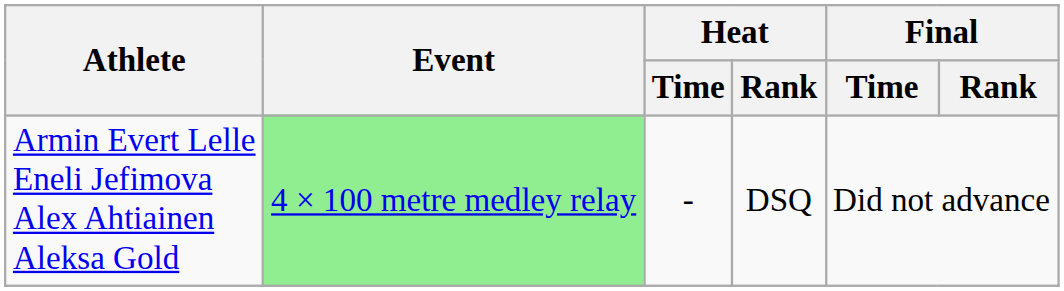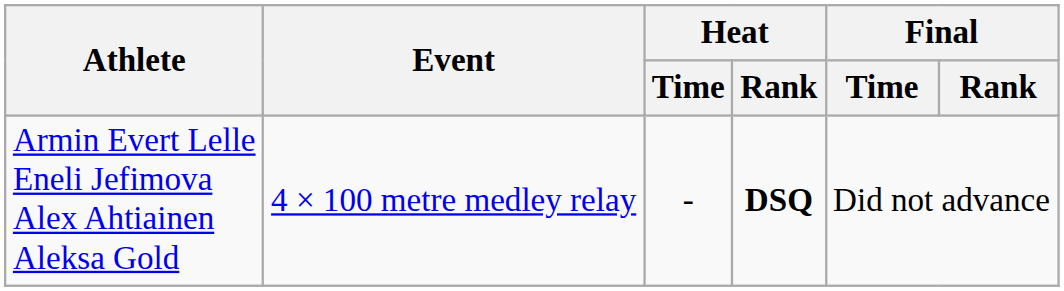(454, 200) lightgreen background -> (454, 200) no background
(779, 200) normal -> (779, 200) bold
